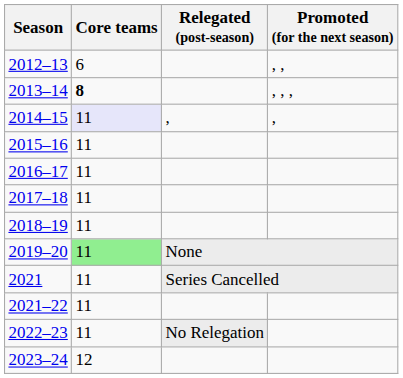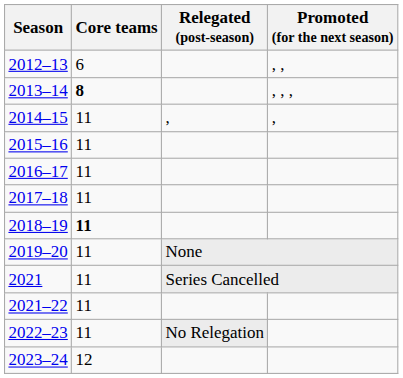(84, 117) lavender background -> (84, 117) no background
(84, 225) normal -> (84, 225) bold
(84, 252) lightgreen background -> (84, 252) no background
